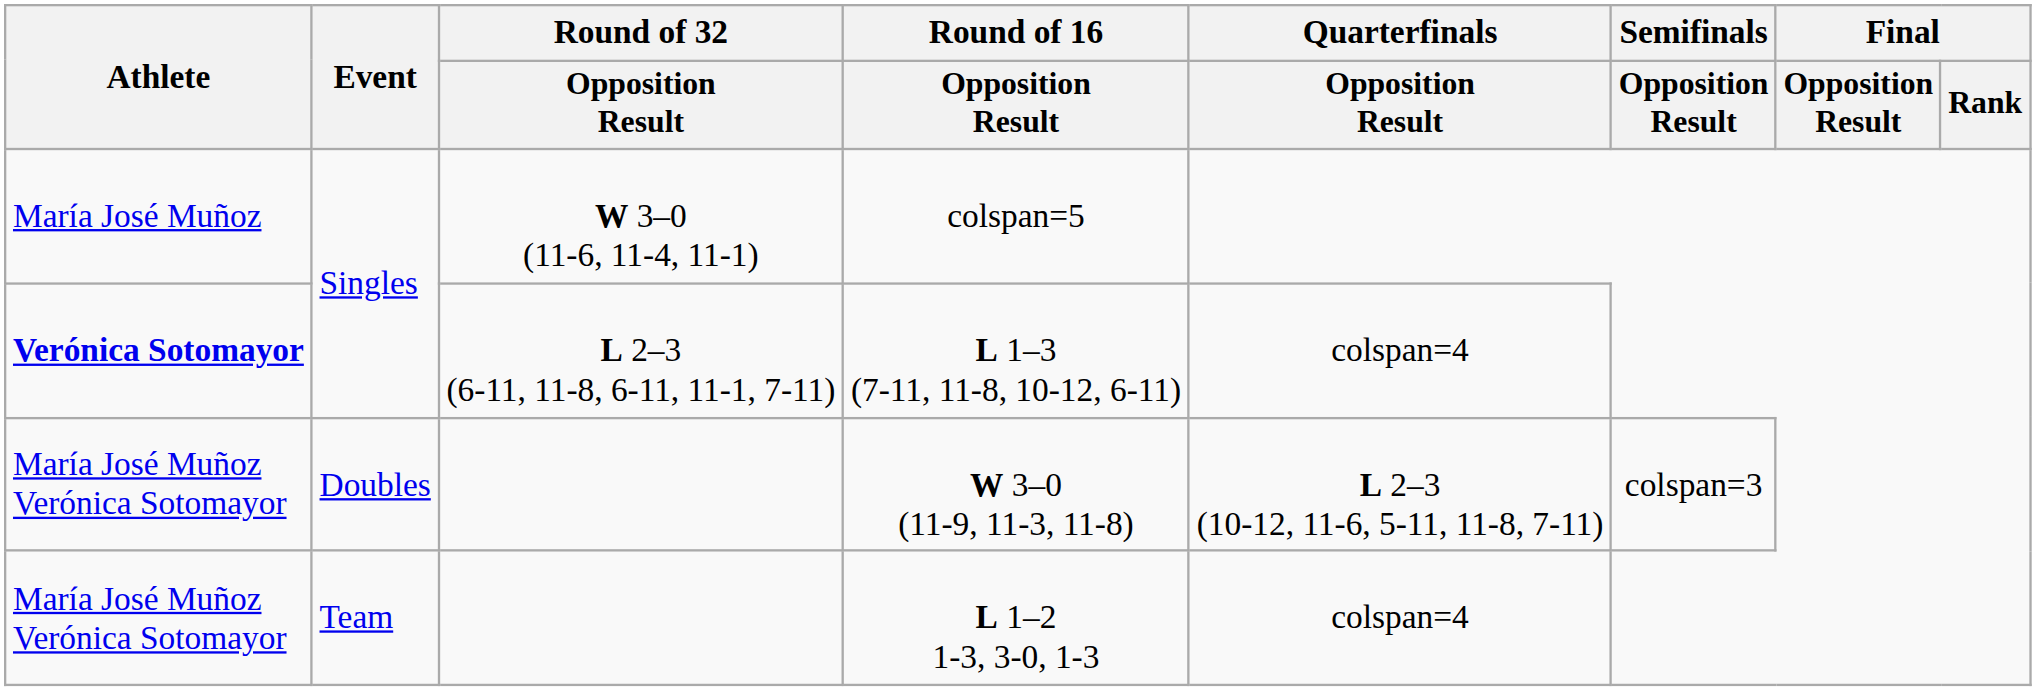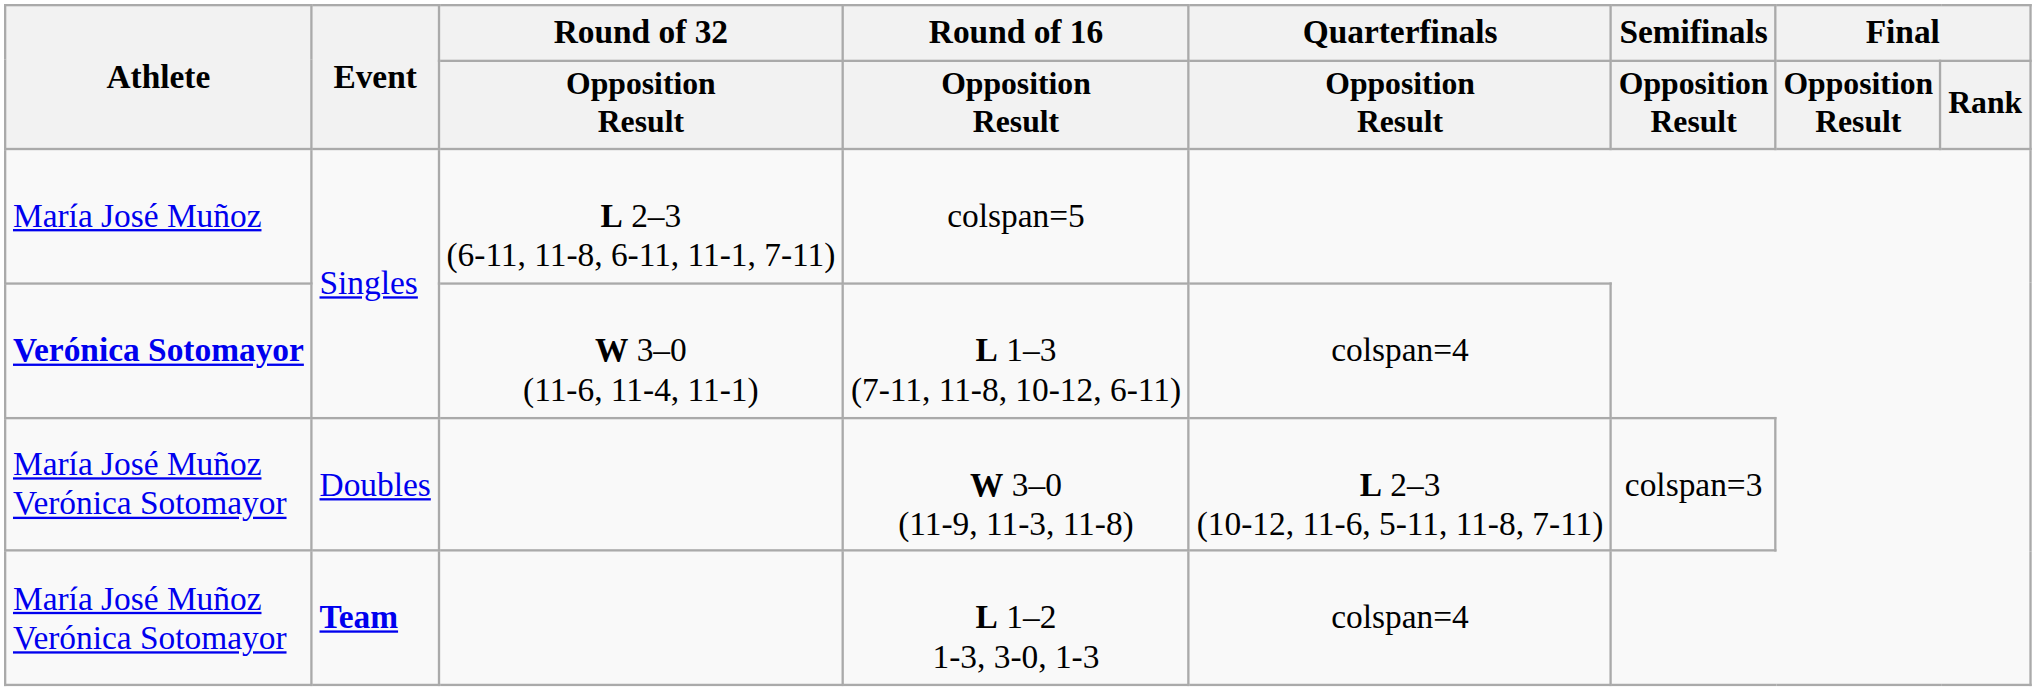(641, 235) W 3–0 (11-6, 11-4, 11-1) -> (641, 235) L 2–3 (6-11, 11-8, 6-11, 11-1, 7-11)
(641, 369) L 2–3 (6-11, 11-8, 6-11, 11-1, 7-11) -> (641, 369) W 3–0 (11-6, 11-4, 11-1)
(356, 618) normal -> (359, 618) bold
